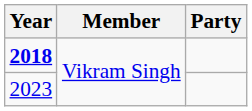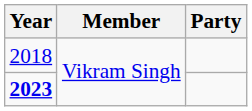(31, 55) bold -> (31, 55) normal
(31, 88) normal -> (31, 88) bold
